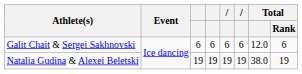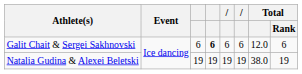(213, 45) normal -> (213, 45) bold
